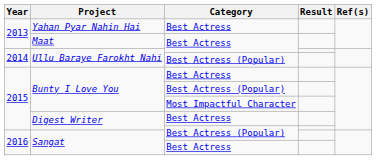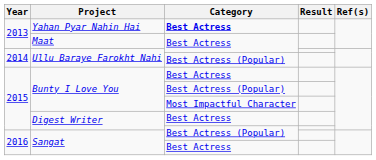(199, 26) normal -> (199, 26) bold
